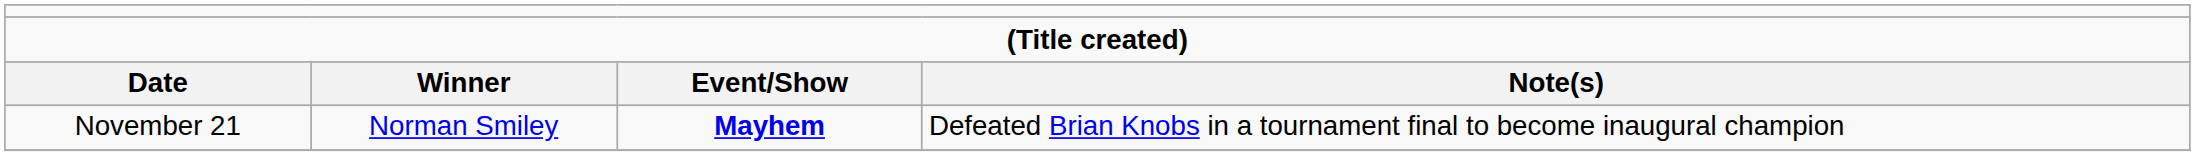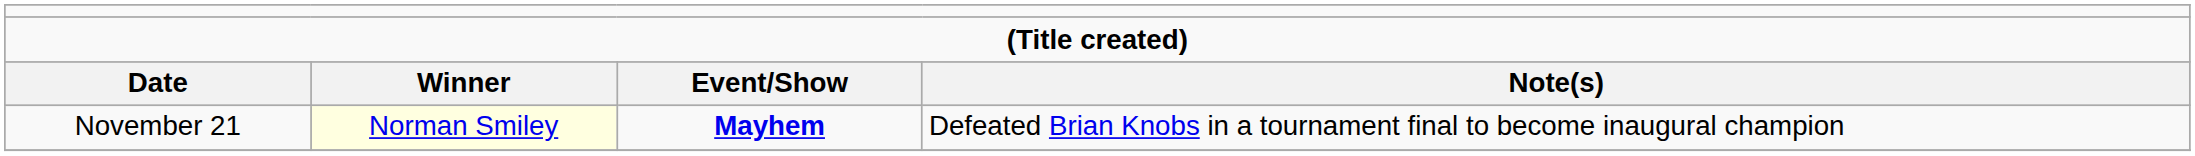(464, 127) no background -> (464, 127) lightyellow background
